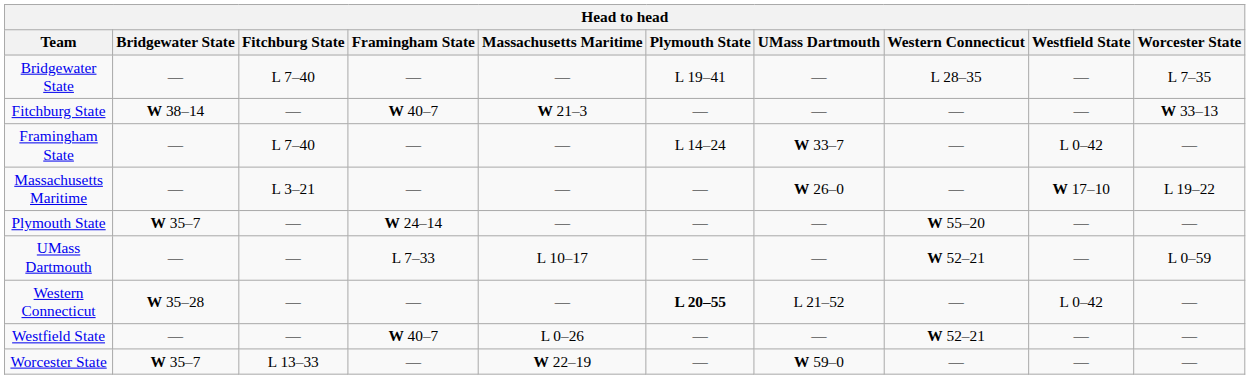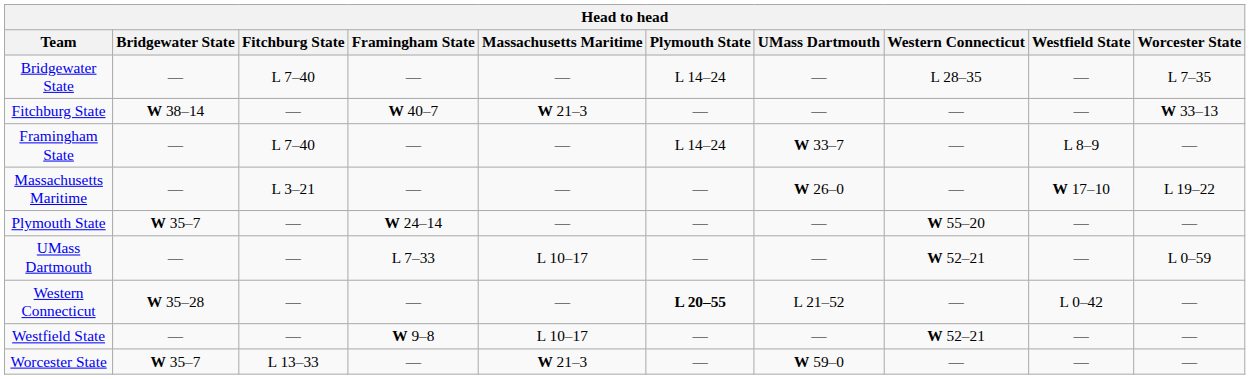(700, 77) L 19–41 -> (700, 77) L 14–24
(1081, 145) L 0–42 -> (1081, 145) L 8–9
(413, 336) W 40–7 -> (413, 336) W 9–8
(562, 336) L 0–26 -> (562, 336) L 10–17
(562, 361) W 22–19 -> (562, 361) W 21–3
